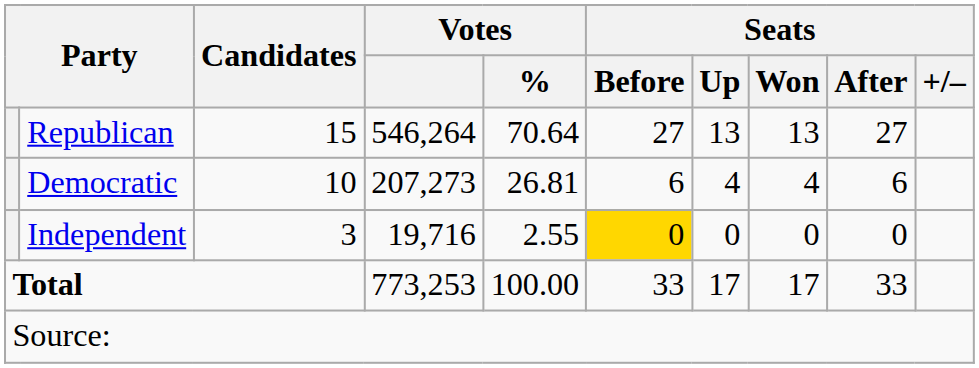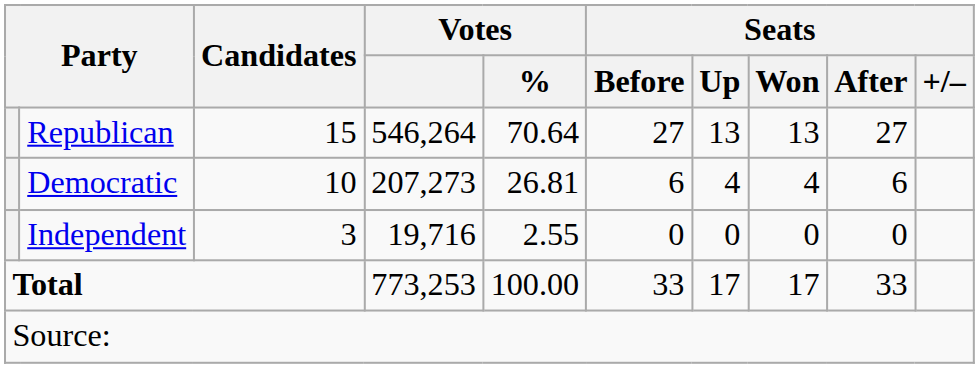(676, 234) gold background -> (676, 234) no background
